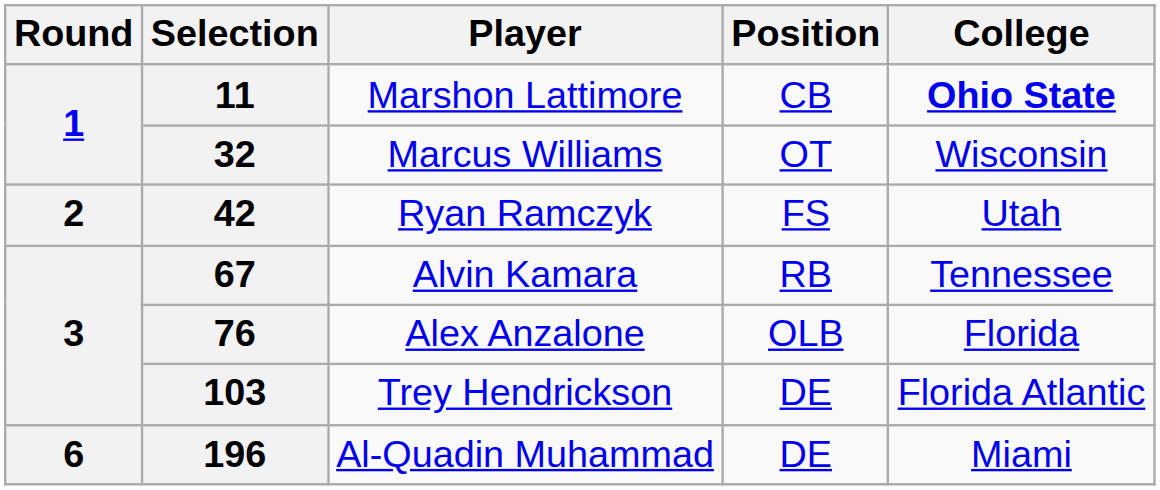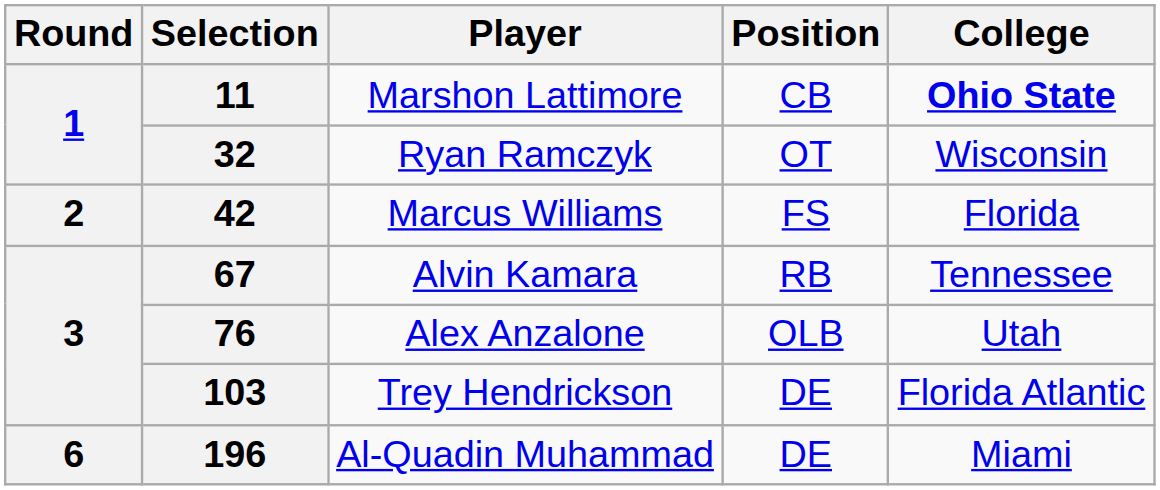(525, 154) Marcus Williams -> (525, 154) Ryan Ramczyk
(525, 214) Ryan Ramczyk -> (525, 214) Marcus Williams
(1021, 214) Utah -> (1021, 214) Florida
(1021, 333) Florida -> (1021, 333) Utah
